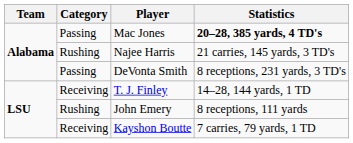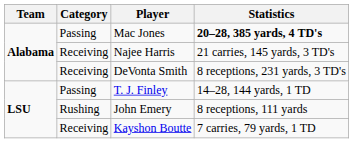(80, 52) Rushing -> (84, 52) Receiving
(78, 71) Passing -> (84, 71) Receiving
(84, 90) Receiving -> (78, 90) Passing
